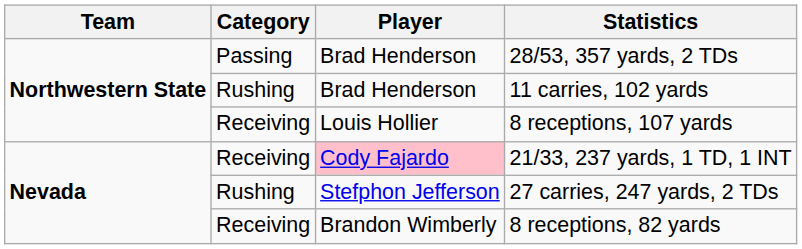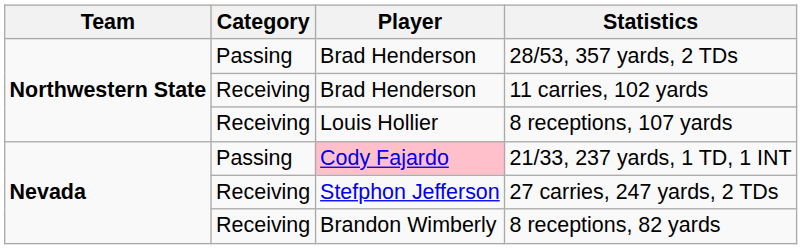(255, 89) Rushing -> (263, 89) Receiving
(263, 157) Receiving -> (254, 157) Passing
(255, 191) Rushing -> (263, 191) Receiving
